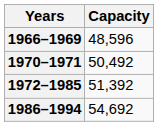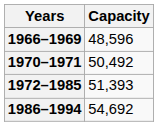(111, 86) 51,392 -> (111, 86) 51,393
